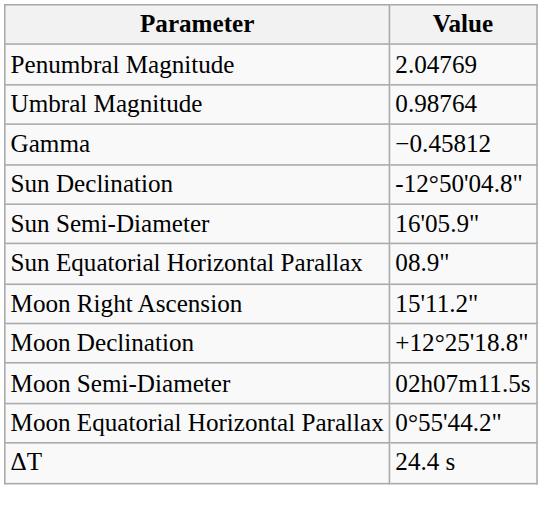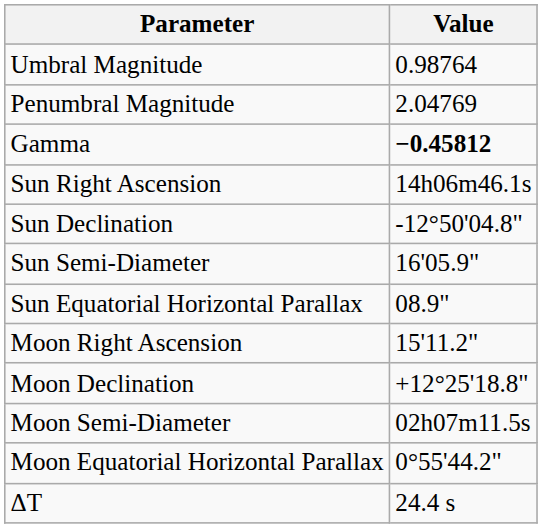rows swapped: (123, 64) <-> (107, 104)
(443, 143) normal -> (443, 143) bold
+ row: (116, 183)
